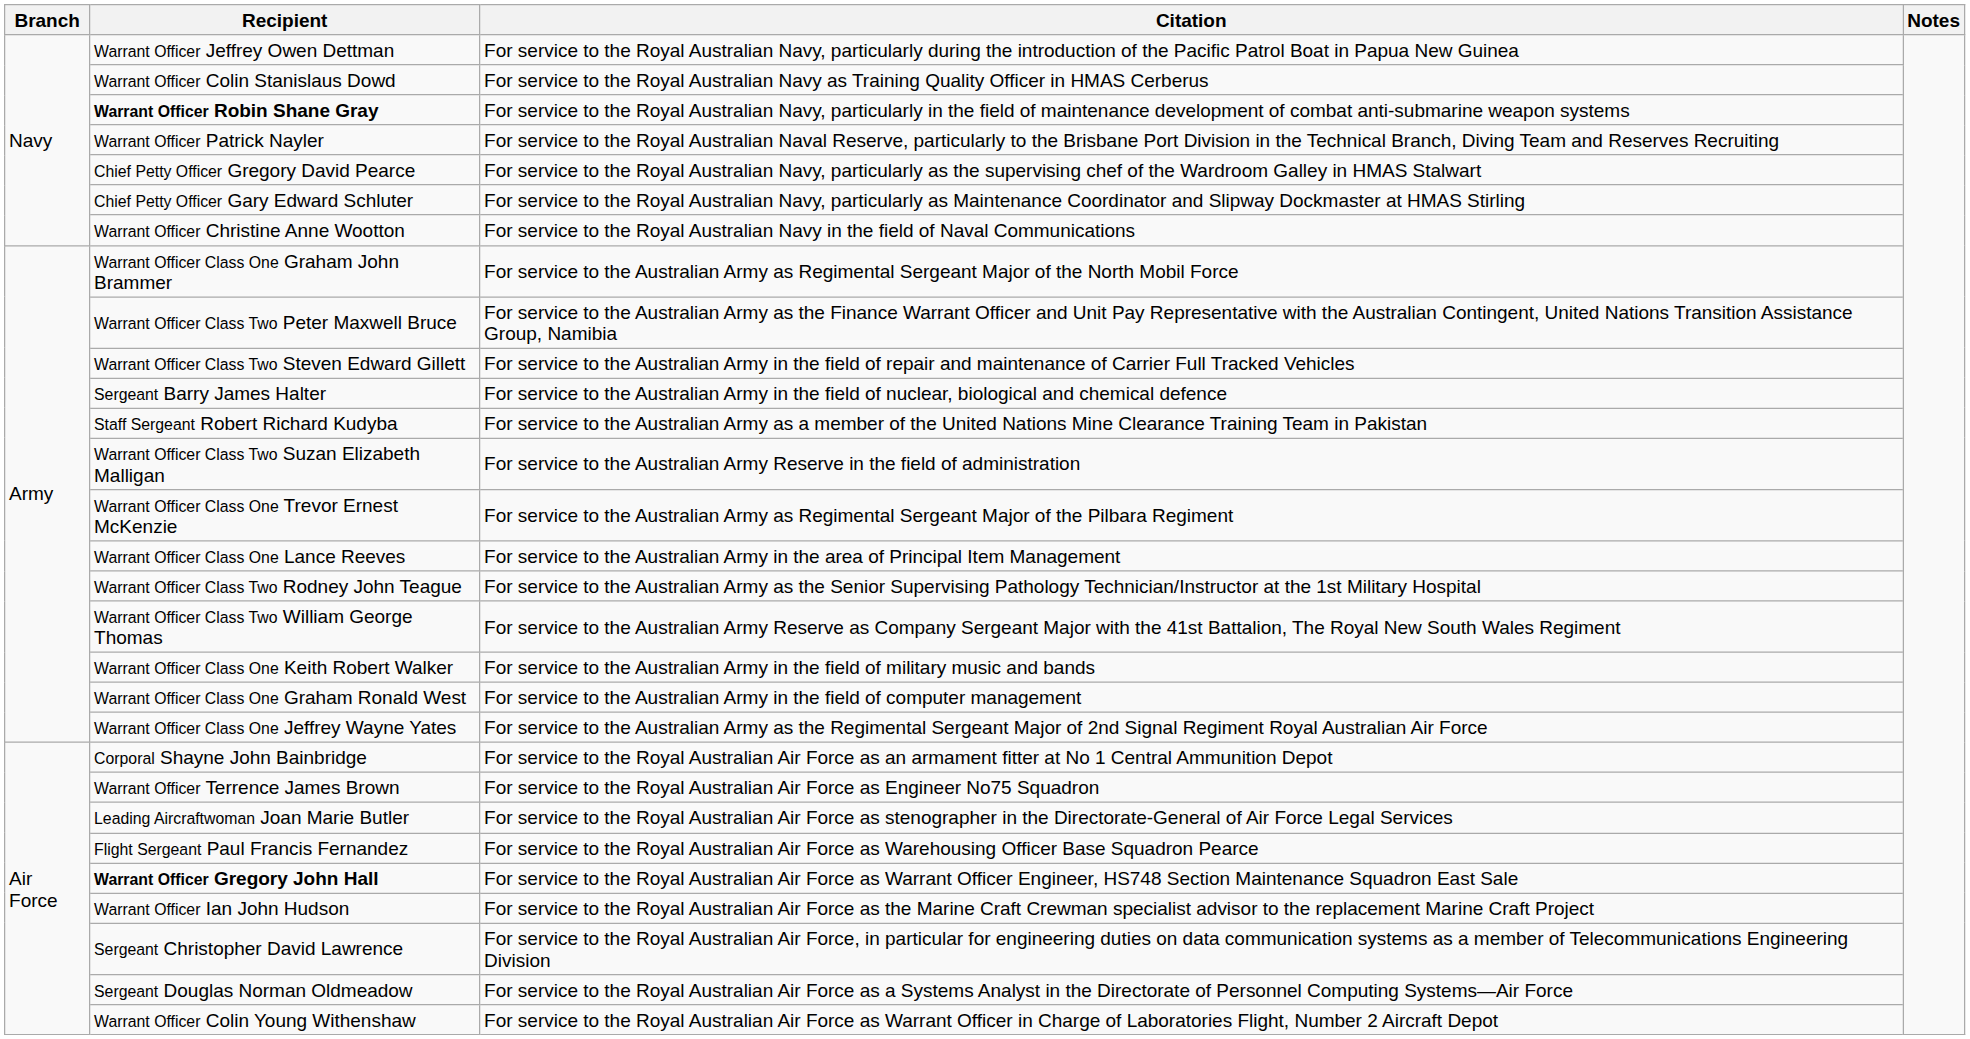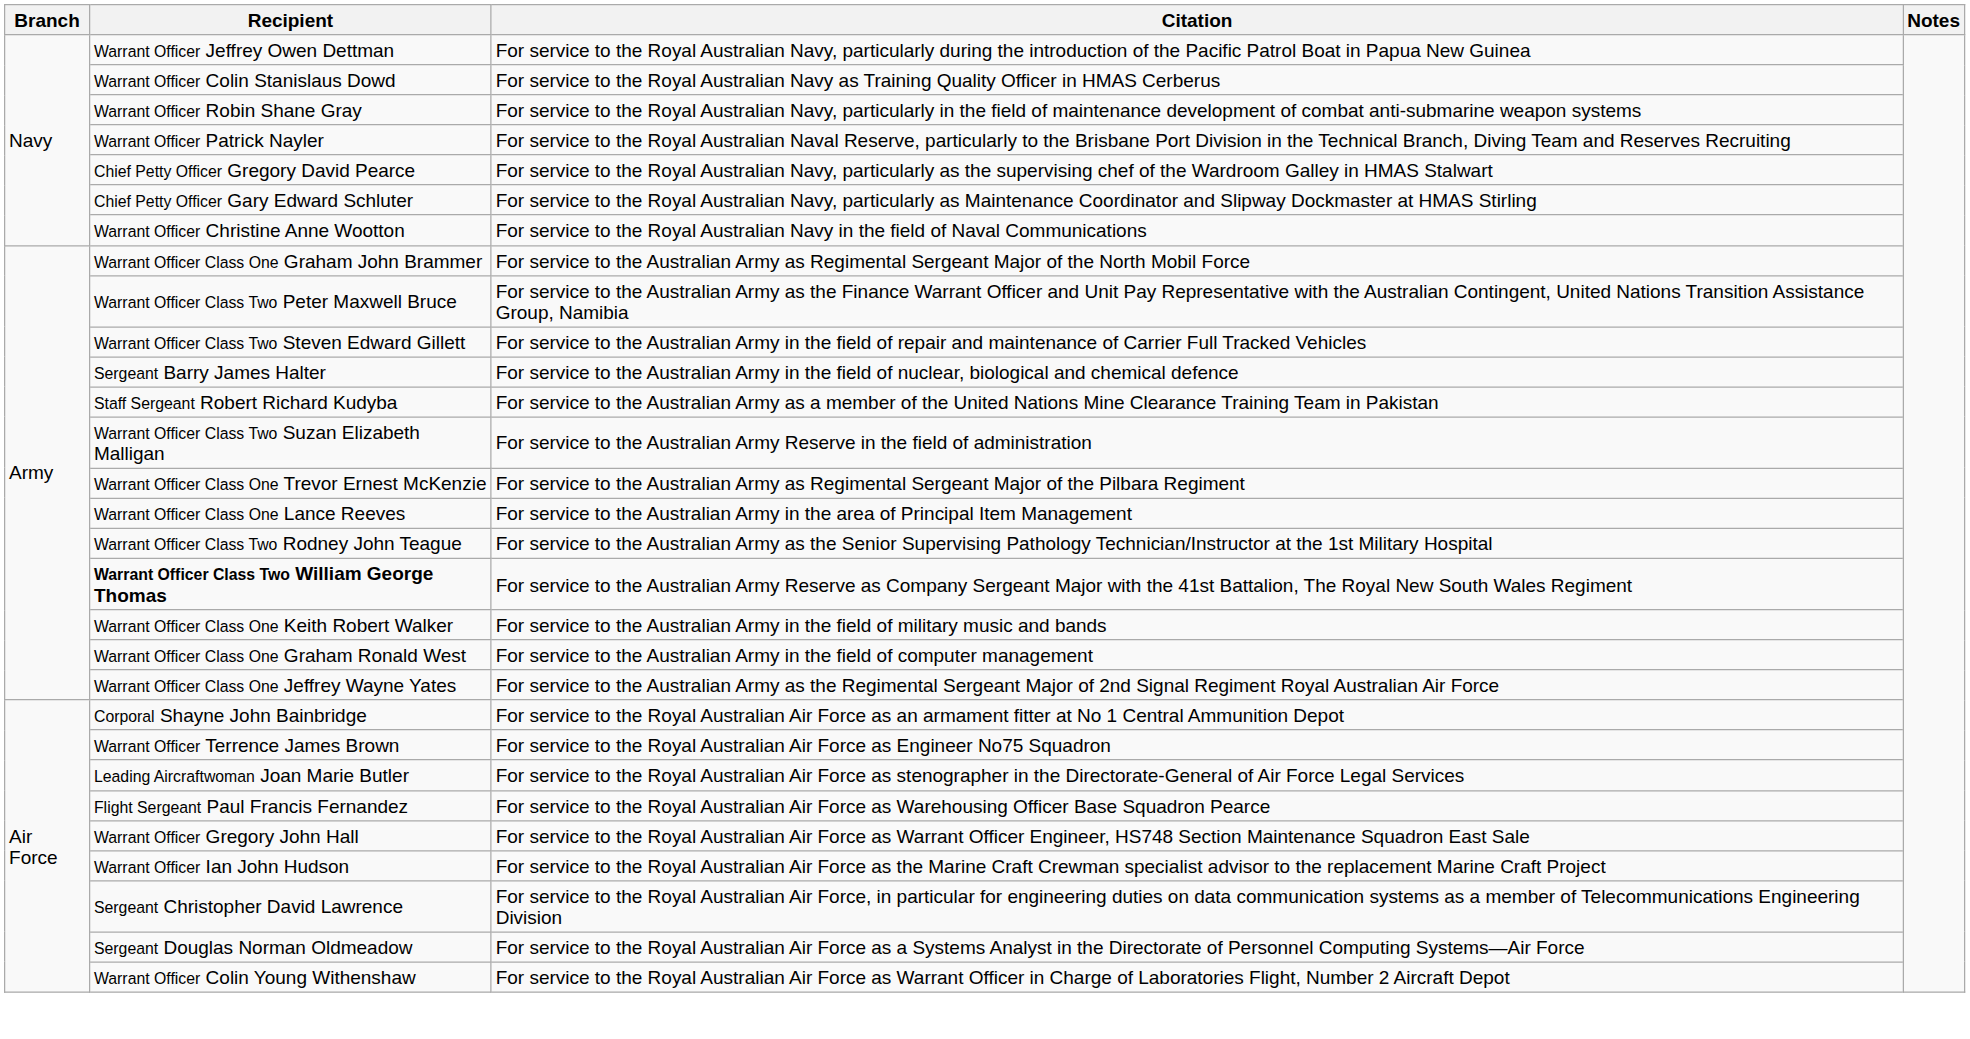(236, 110) bold -> (228, 110) normal
(253, 627) normal -> (264, 584) bold
(236, 878) bold -> (226, 836) normal
